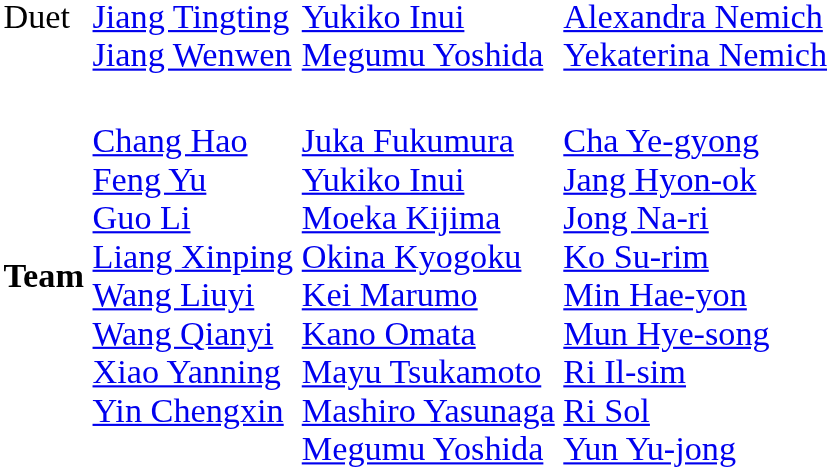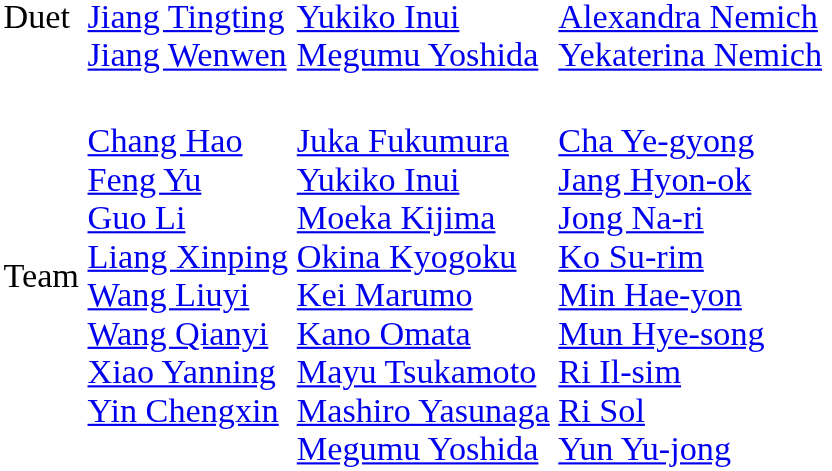(44, 275) bold -> (41, 275) normal
